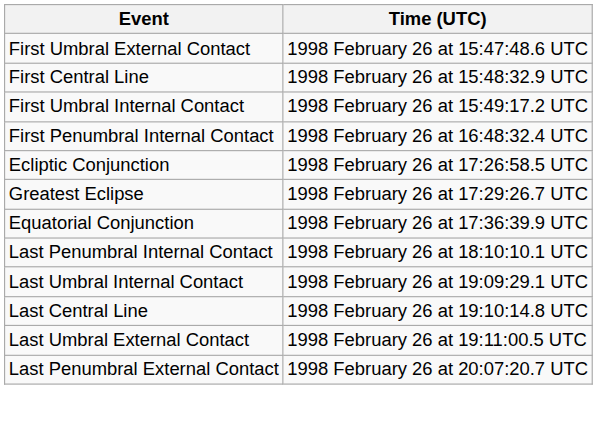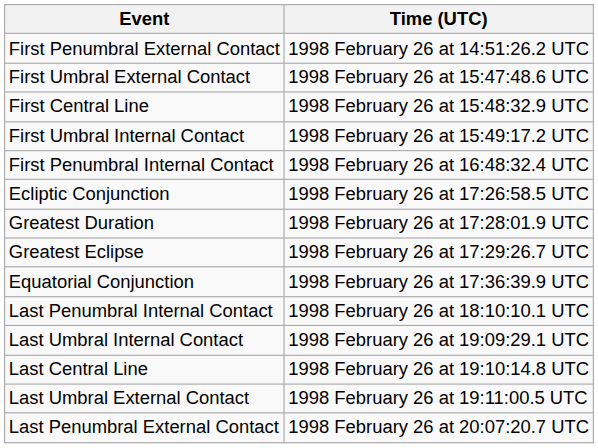+ row: (144, 48)
+ row: (81, 223)
